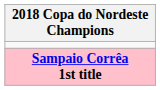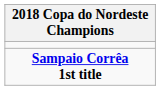(80, 66) pink background -> (80, 66) no background
